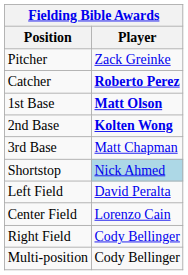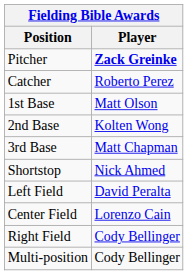(133, 59) normal -> (136, 59) bold
(137, 81) bold -> (134, 81) normal
(128, 103) bold -> (126, 103) normal
(134, 125) bold -> (132, 125) normal
(130, 170) lightblue background -> (130, 170) no background
